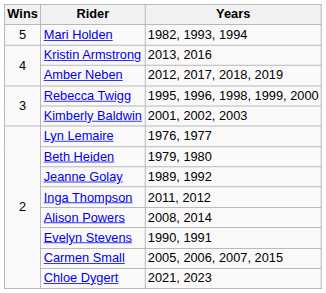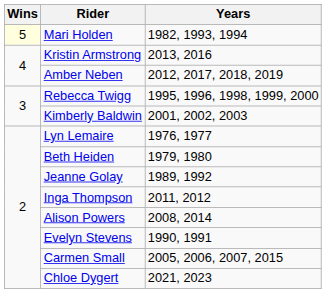(23, 34) no background -> (23, 34) lightyellow background
